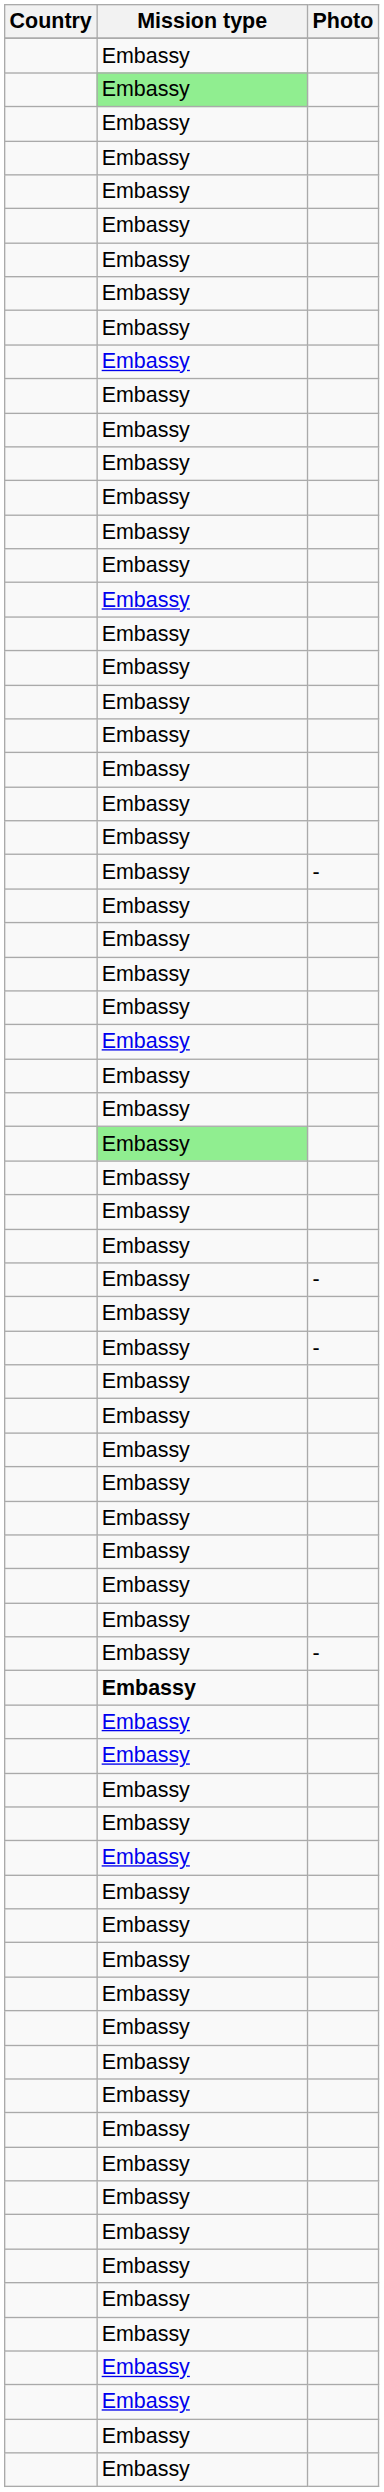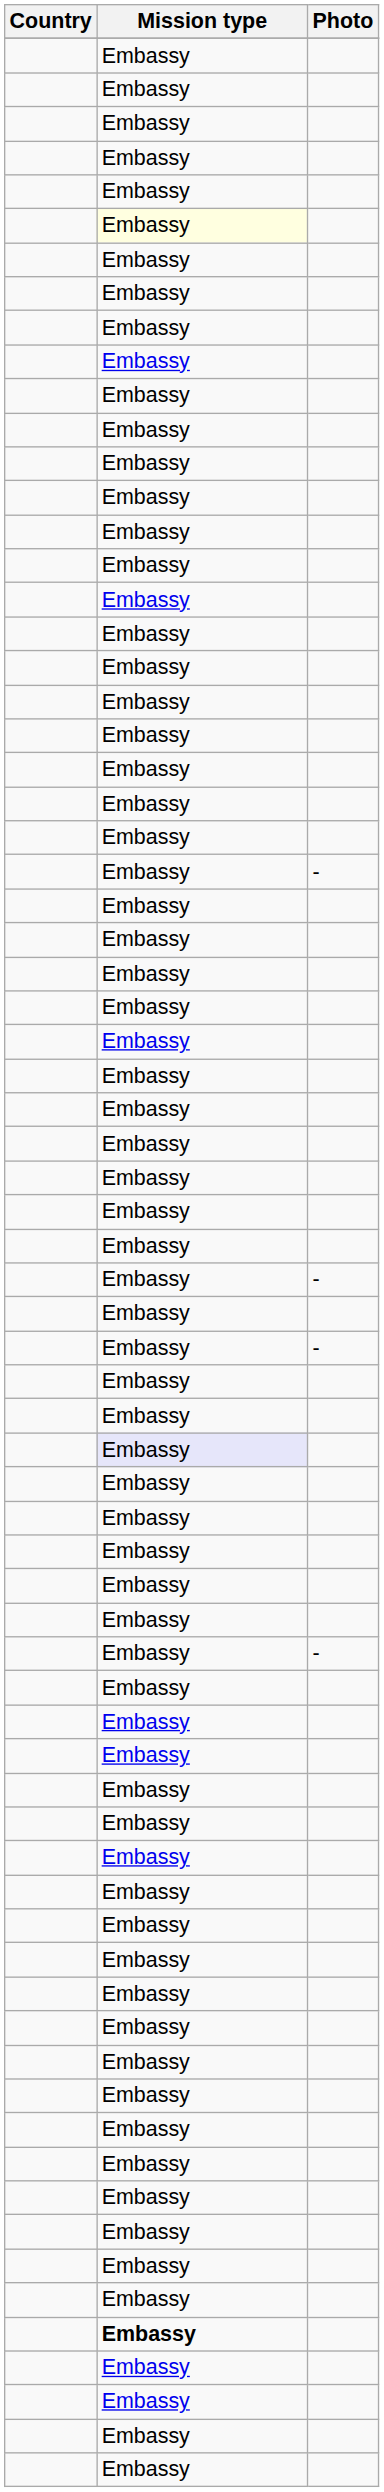(146, 89) lightgreen background -> (146, 89) no background
(146, 225) no background -> (146, 225) lightyellow background
(146, 1143) lightgreen background -> (146, 1143) no background
(146, 1449) no background -> (146, 1449) lavender background
(149, 1687) bold -> (146, 1687) normal
(146, 2333) normal -> (149, 2333) bold
